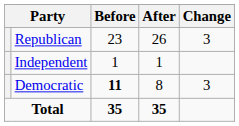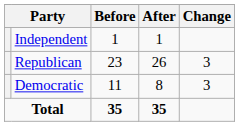rows swapped: (48, 39) <-> (51, 62)
(115, 86) bold -> (115, 86) normal
